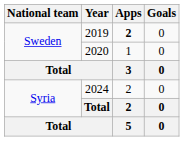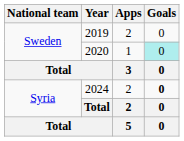(128, 32) bold -> (128, 32) normal
(162, 51) no background -> (162, 51) paleturquoise background
(162, 88) normal -> (162, 88) bold
